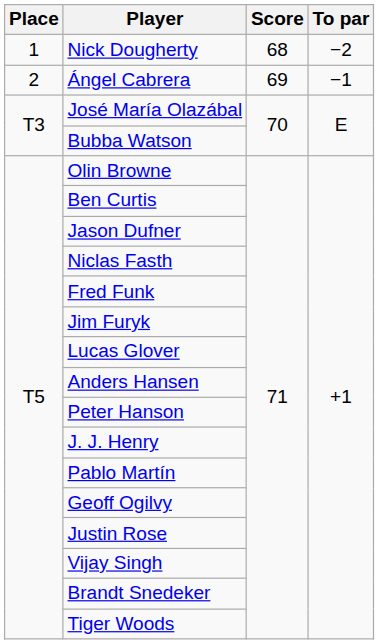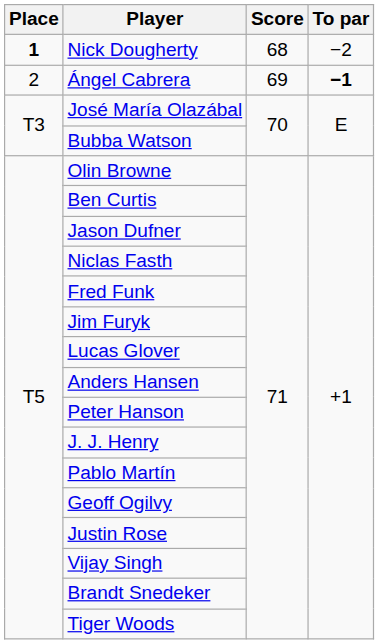(34, 49) normal -> (34, 49) bold
(341, 79) normal -> (341, 79) bold
